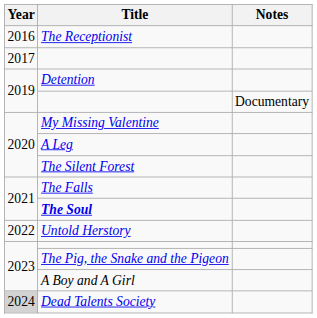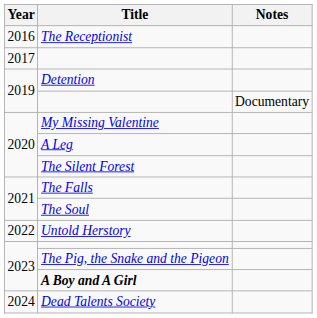(67, 209) bold -> (65, 209) normal
(88, 280) normal -> (89, 280) bold
(21, 301) lightgrey background -> (21, 301) no background
